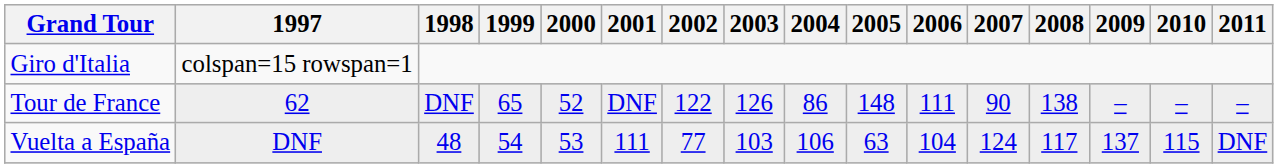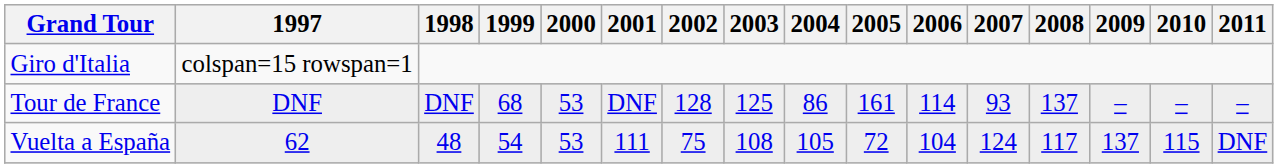(297, 102) 62 -> (297, 102) DNF
(510, 102) 65 -> (510, 102) 68
(571, 102) 52 -> (571, 102) 53
(693, 102) 122 -> (693, 102) 128
(754, 102) 126 -> (754, 102) 125
(876, 102) 148 -> (876, 102) 161
(937, 102) 111 -> (937, 102) 114
(998, 102) 90 -> (998, 102) 93
(1059, 102) 138 -> (1059, 102) 137
(297, 142) DNF -> (297, 142) 62
(693, 142) 77 -> (693, 142) 75
(754, 142) 103 -> (754, 142) 108
(815, 142) 106 -> (815, 142) 105
(876, 142) 63 -> (876, 142) 72
